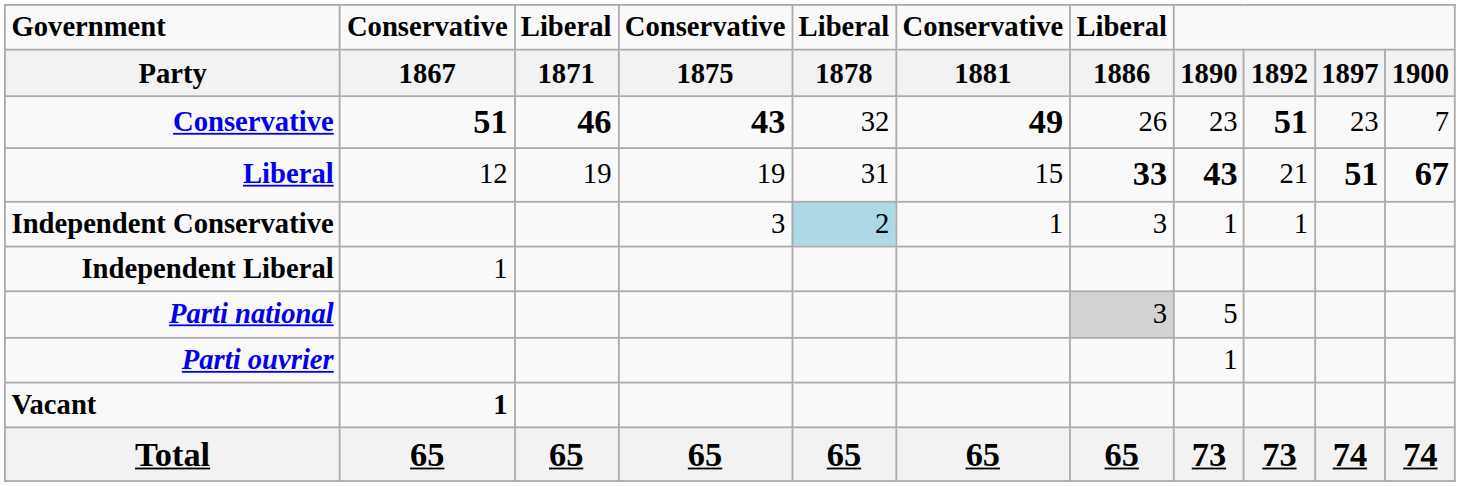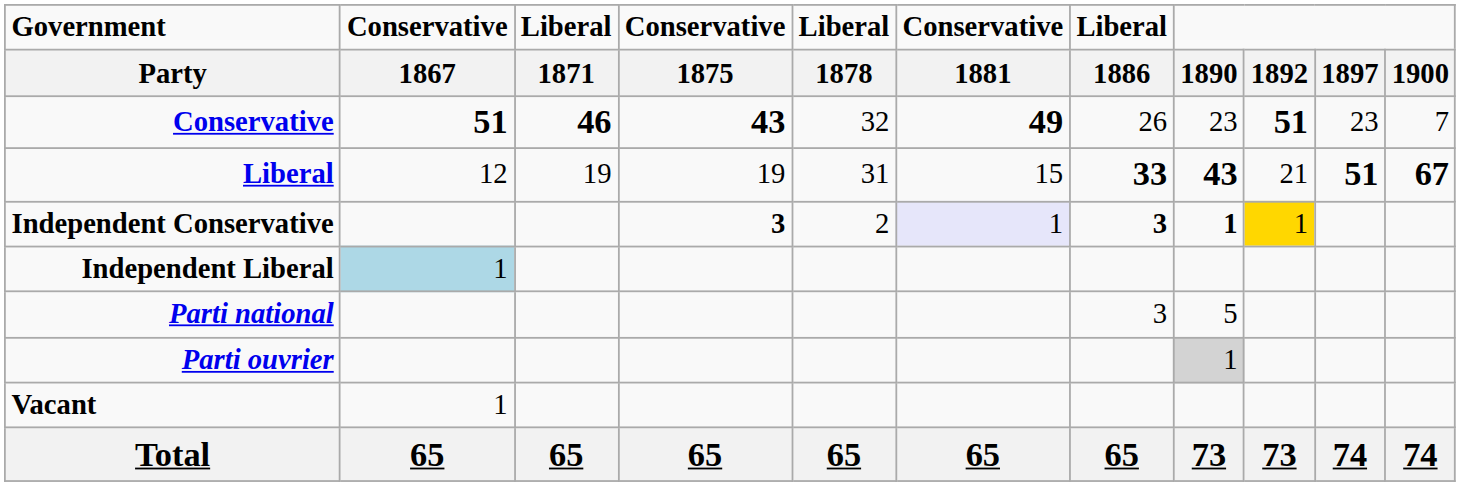(778, 223) normal -> (778, 223) bold
(882, 223) lightblue background -> (882, 223) no background
(1056, 223) no background -> (1056, 223) lavender background
(1160, 223) normal -> (1160, 223) bold
(1230, 223) normal -> (1230, 223) bold
(1301, 223) no background -> (1301, 223) gold background
(500, 268) no background -> (500, 268) lightblue background
(1160, 314) lightgrey background -> (1160, 314) no background
(1230, 359) no background -> (1230, 359) lightgrey background
(500, 404) bold -> (500, 404) normal
